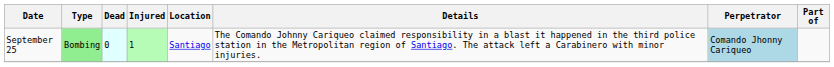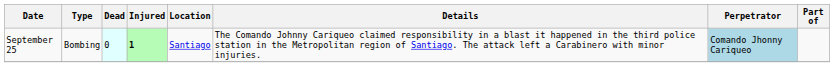(82, 45) lightgreen background -> (82, 45) no background
(132, 45) normal -> (132, 45) bold
